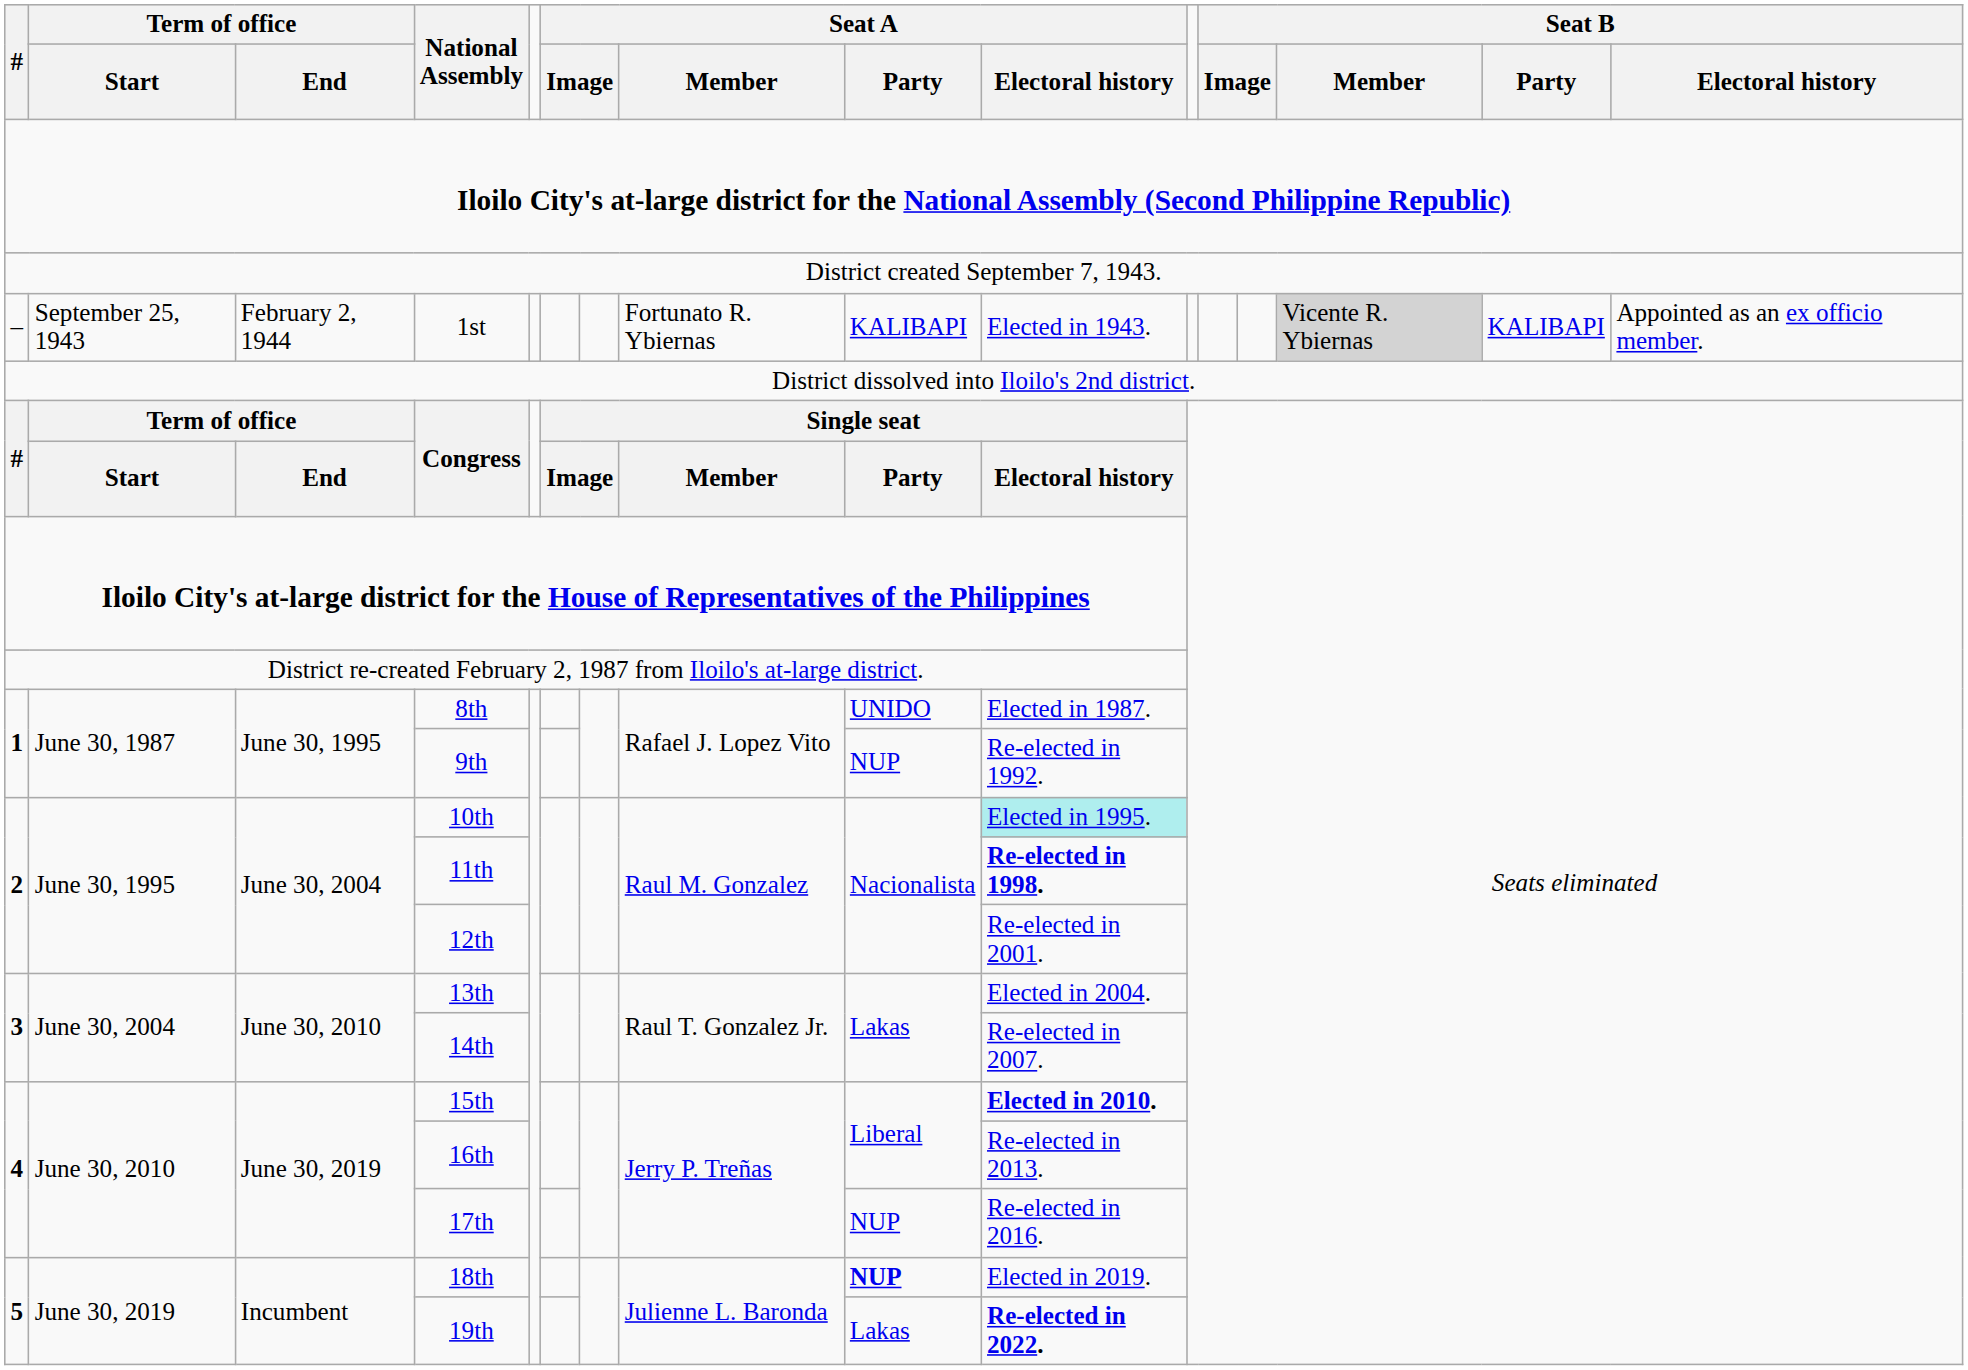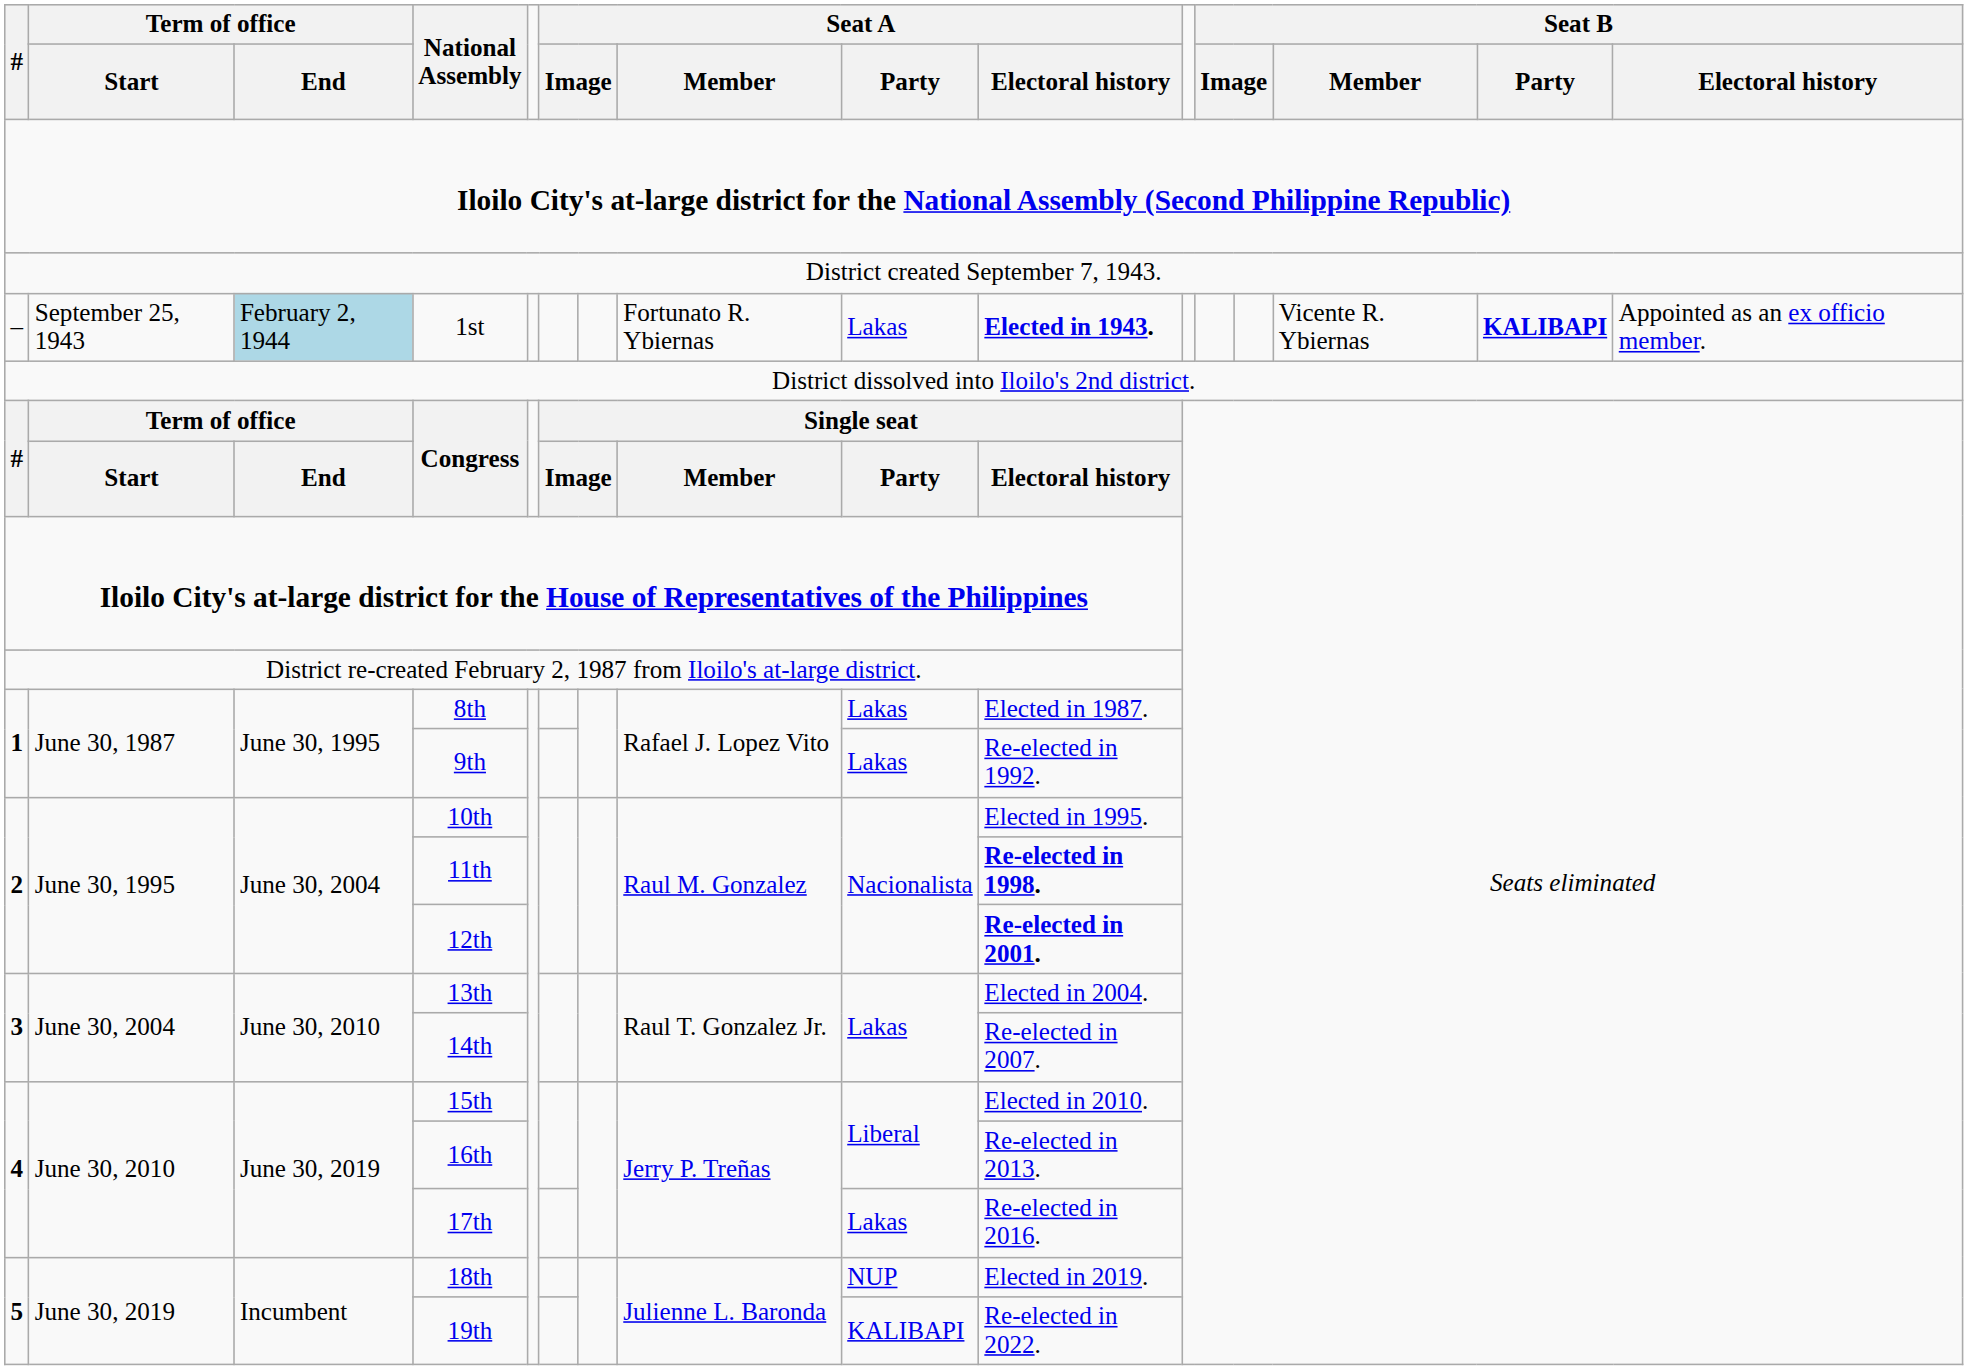(299, 326) no background -> (298, 326) lightblue background
(908, 326) KALIBAPI -> (877, 326) Lakas
(1069, 326) normal -> (1069, 326) bold
(1335, 326) lightgrey background -> (1332, 326) no background
(1546, 326) normal -> (1545, 326) bold
(890, 708) UNIDO -> (877, 708) Lakas
(875, 762) NUP -> (877, 762) Lakas
(1069, 816) paleturquoise background -> (1066, 816) no background
(1054, 938) normal -> (1054, 938) bold
(1072, 1100) bold -> (1066, 1100) normal
(875, 1222) NUP -> (877, 1222) Lakas
(876, 1276) bold -> (872, 1276) normal
(880, 1330) Lakas -> (906, 1330) KALIBAPI
(1056, 1330) bold -> (1051, 1330) normal
